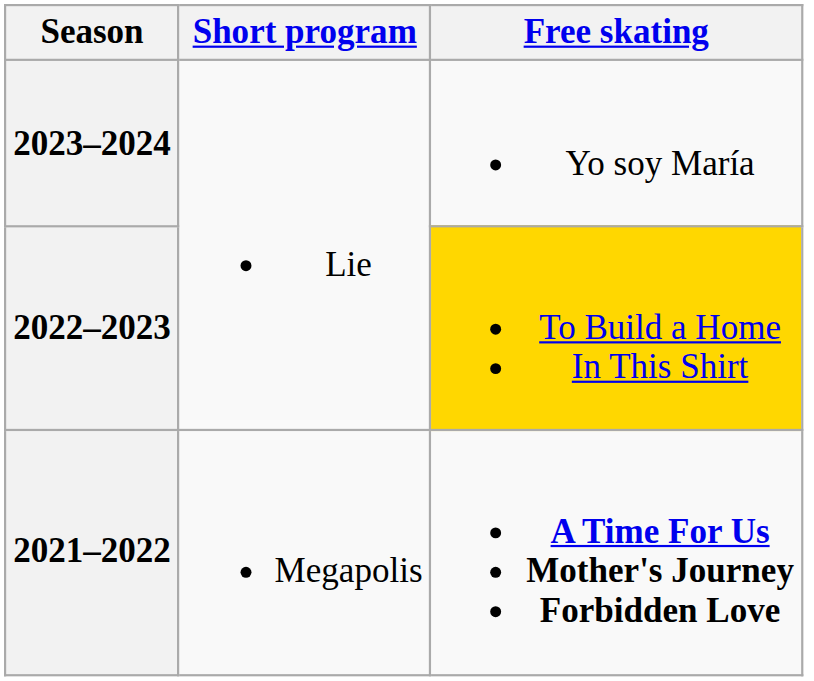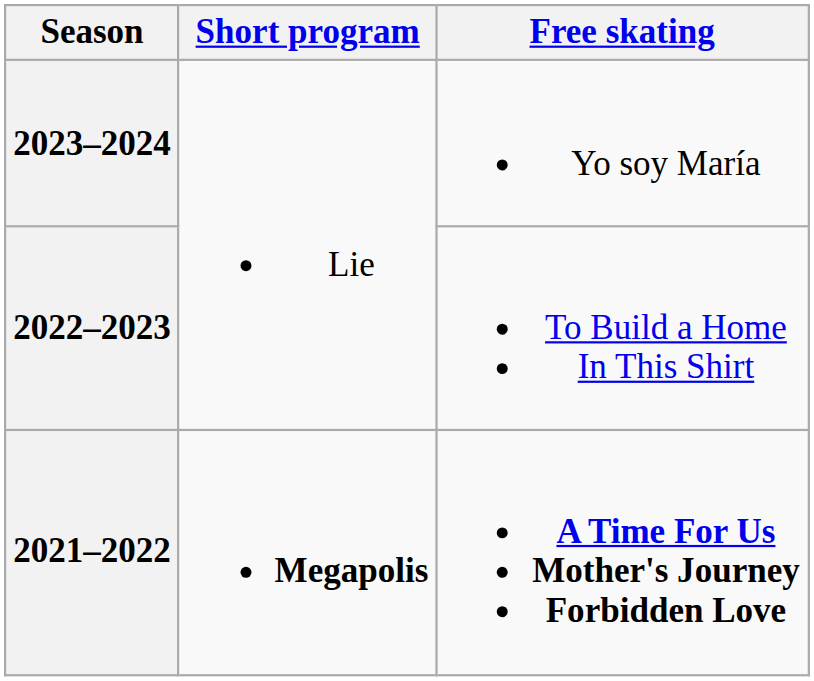(616, 348) gold background -> (622, 348) no background
(305, 572) normal -> (308, 572) bold
